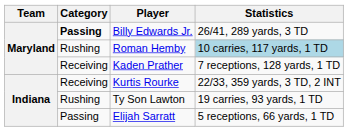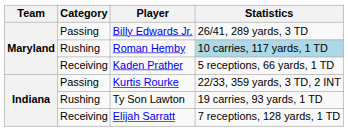(81, 31) bold -> (79, 31) normal
(269, 65) 7 receptions, 128 yards, 1 TD -> (266, 65) 5 receptions, 66 yards, 1 TD
(84, 83) Receiving -> (79, 83) Passing
(79, 117) Passing -> (84, 117) Receiving
(266, 117) 5 receptions, 66 yards, 1 TD -> (269, 117) 7 receptions, 128 yards, 1 TD
